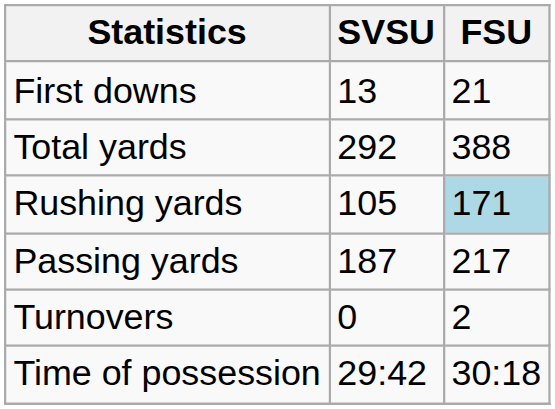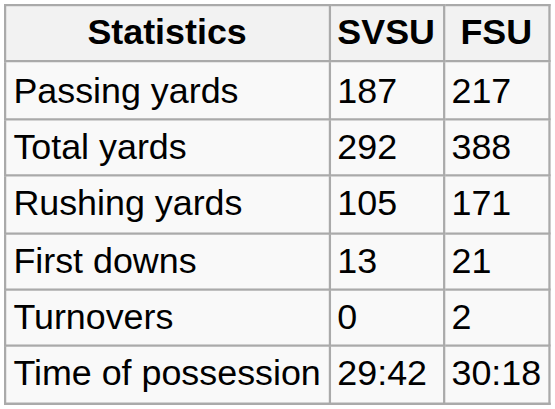rows swapped: (105, 89) <-> (126, 260)
(481, 203) lightblue background -> (481, 203) no background
